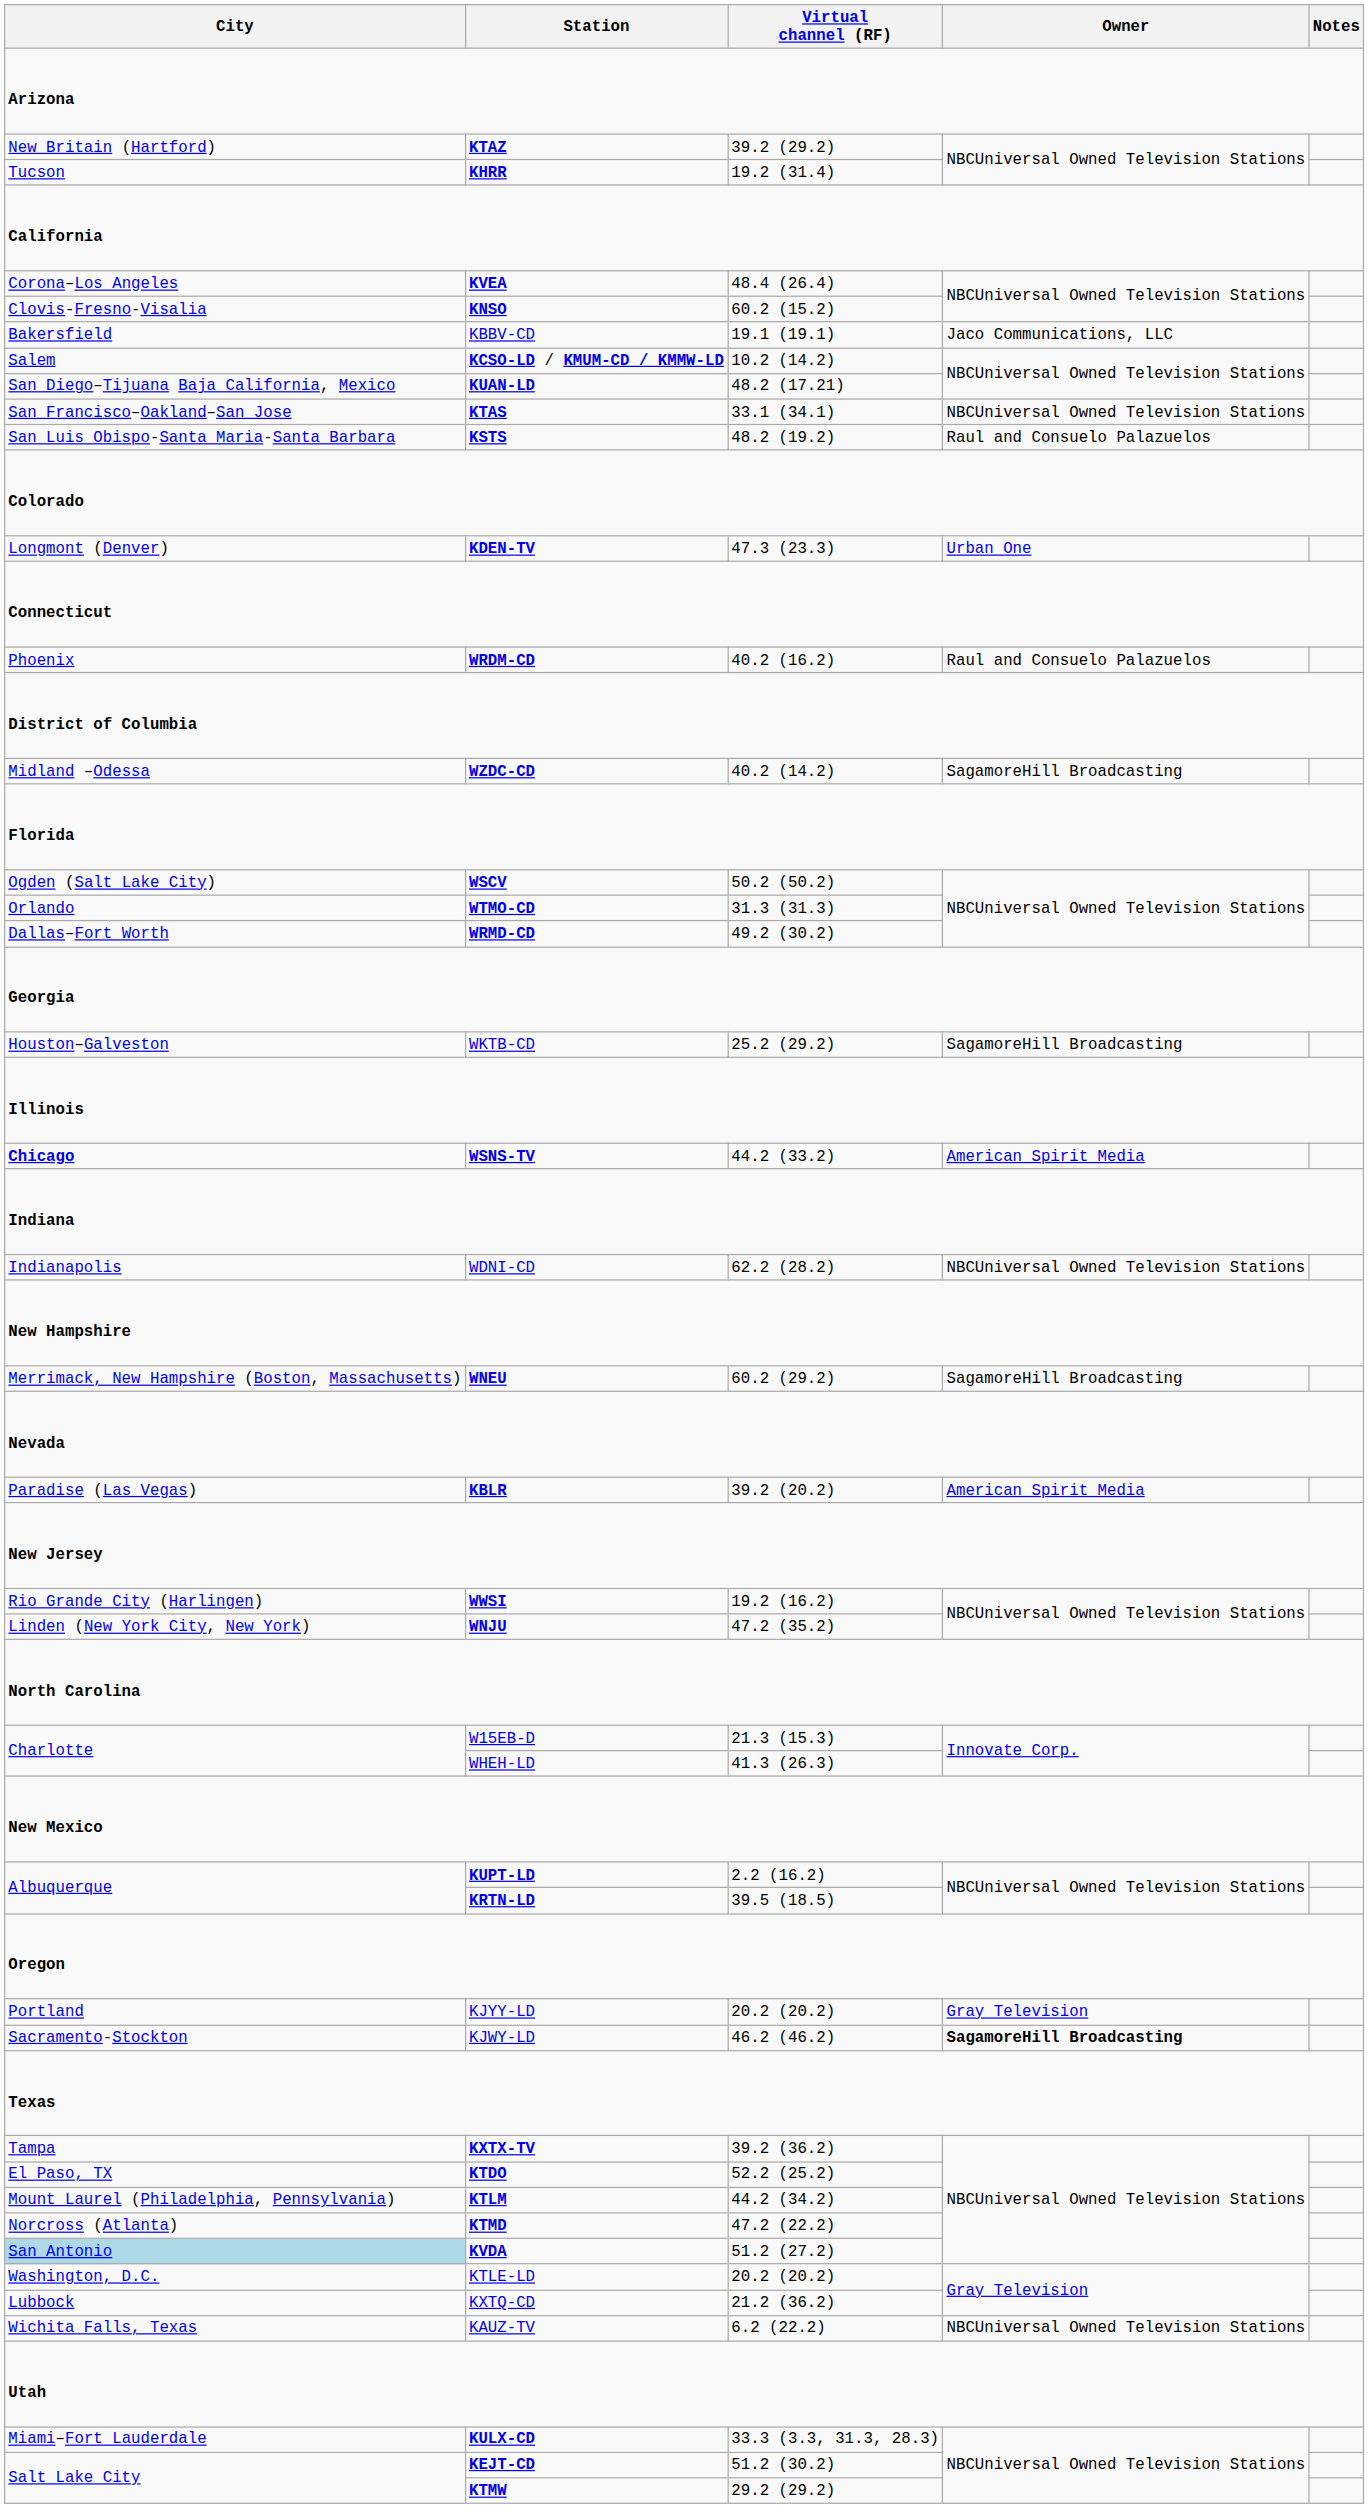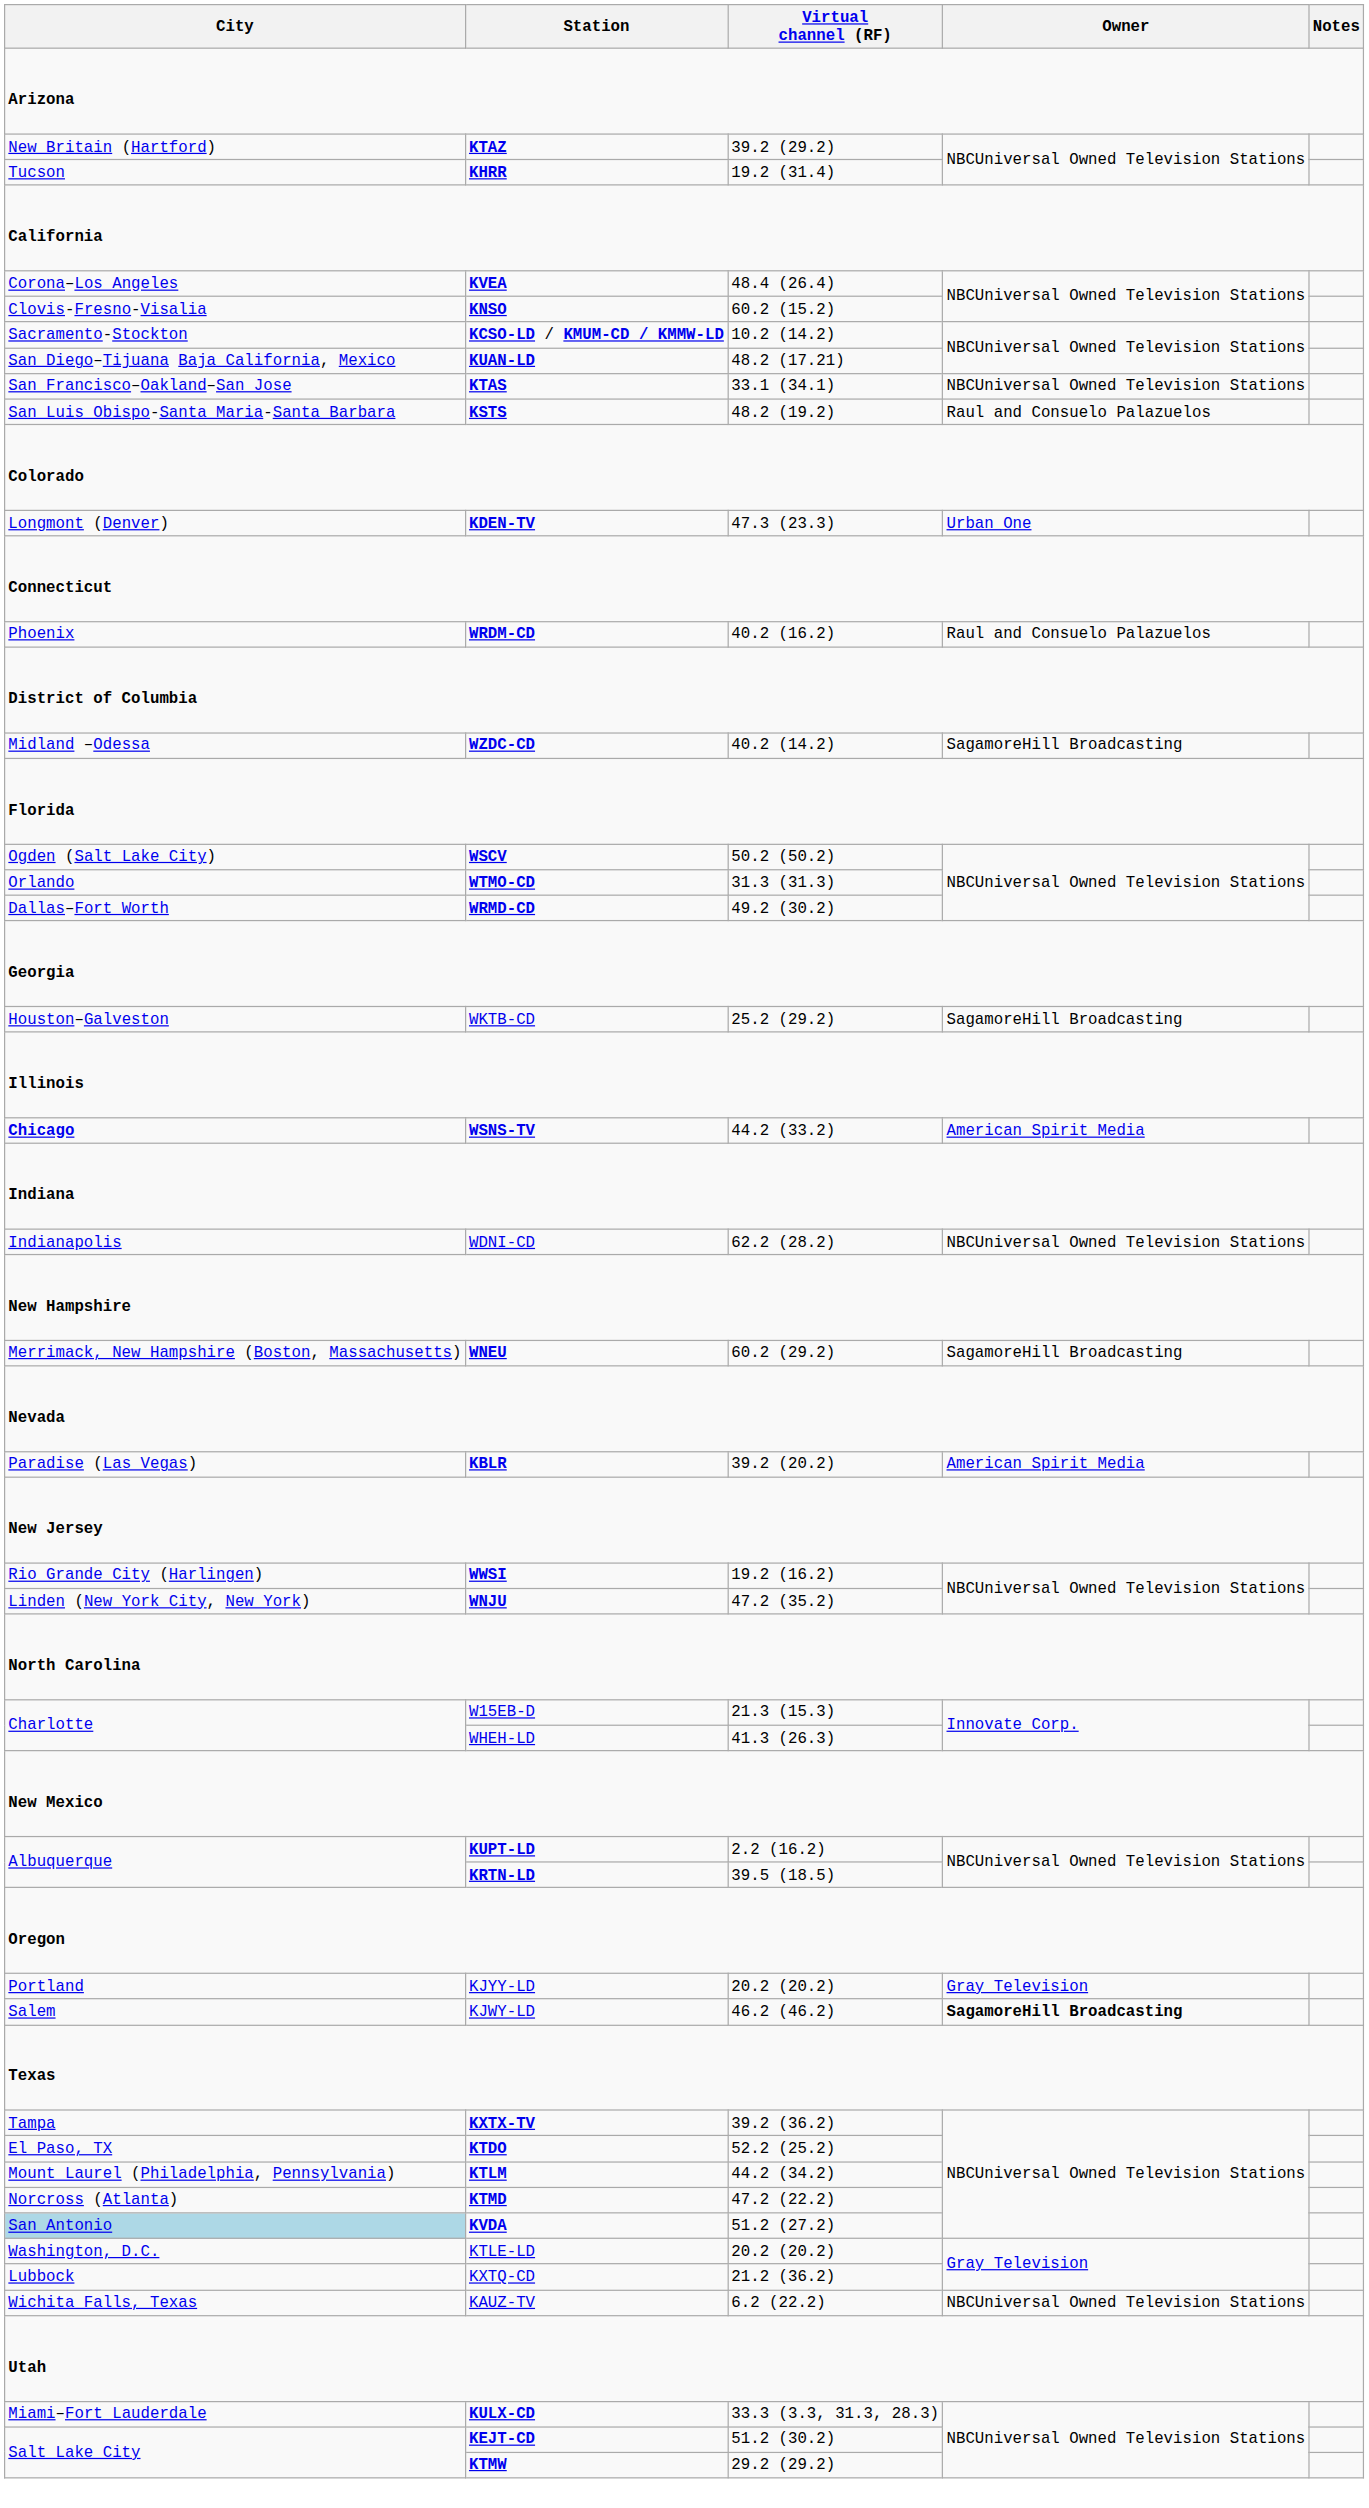- row: (502, 335)
(32, 361) Salem -> (98, 335) Sacramento-Stockton
(98, 2038) Sacramento-Stockton -> (32, 2012) Salem
